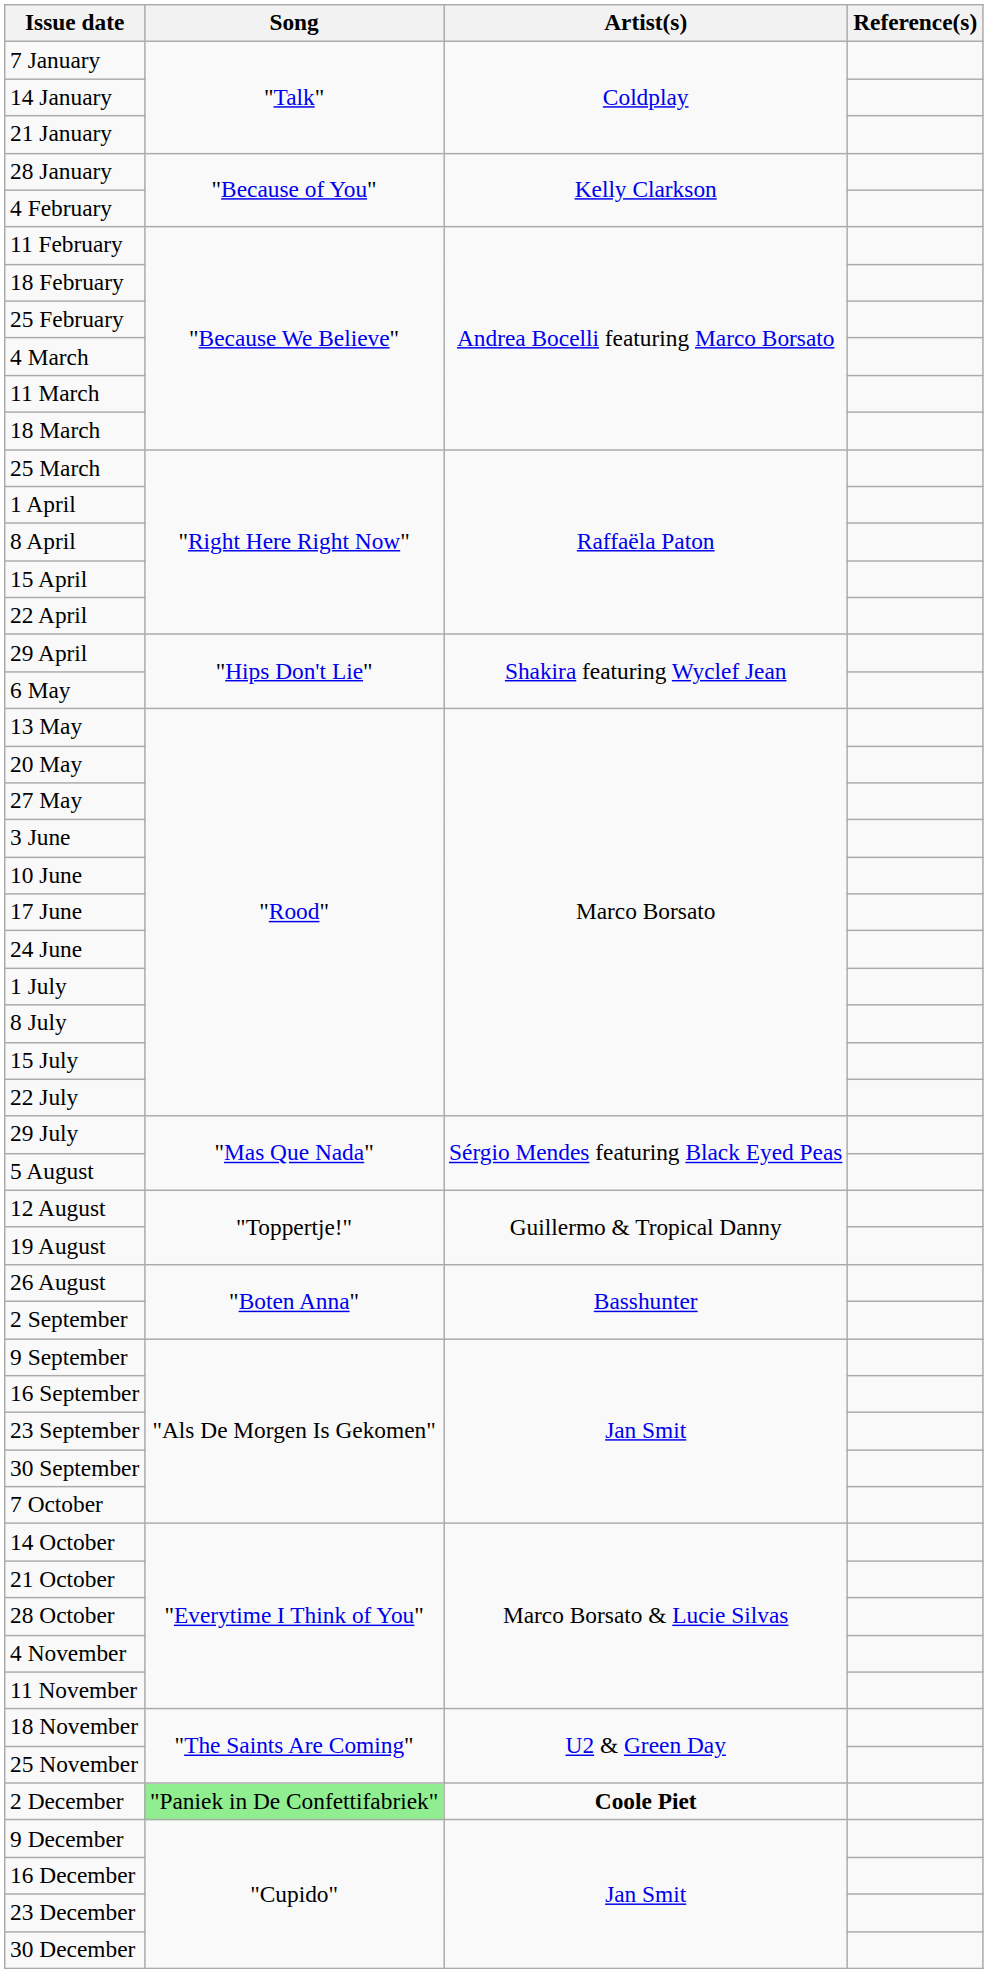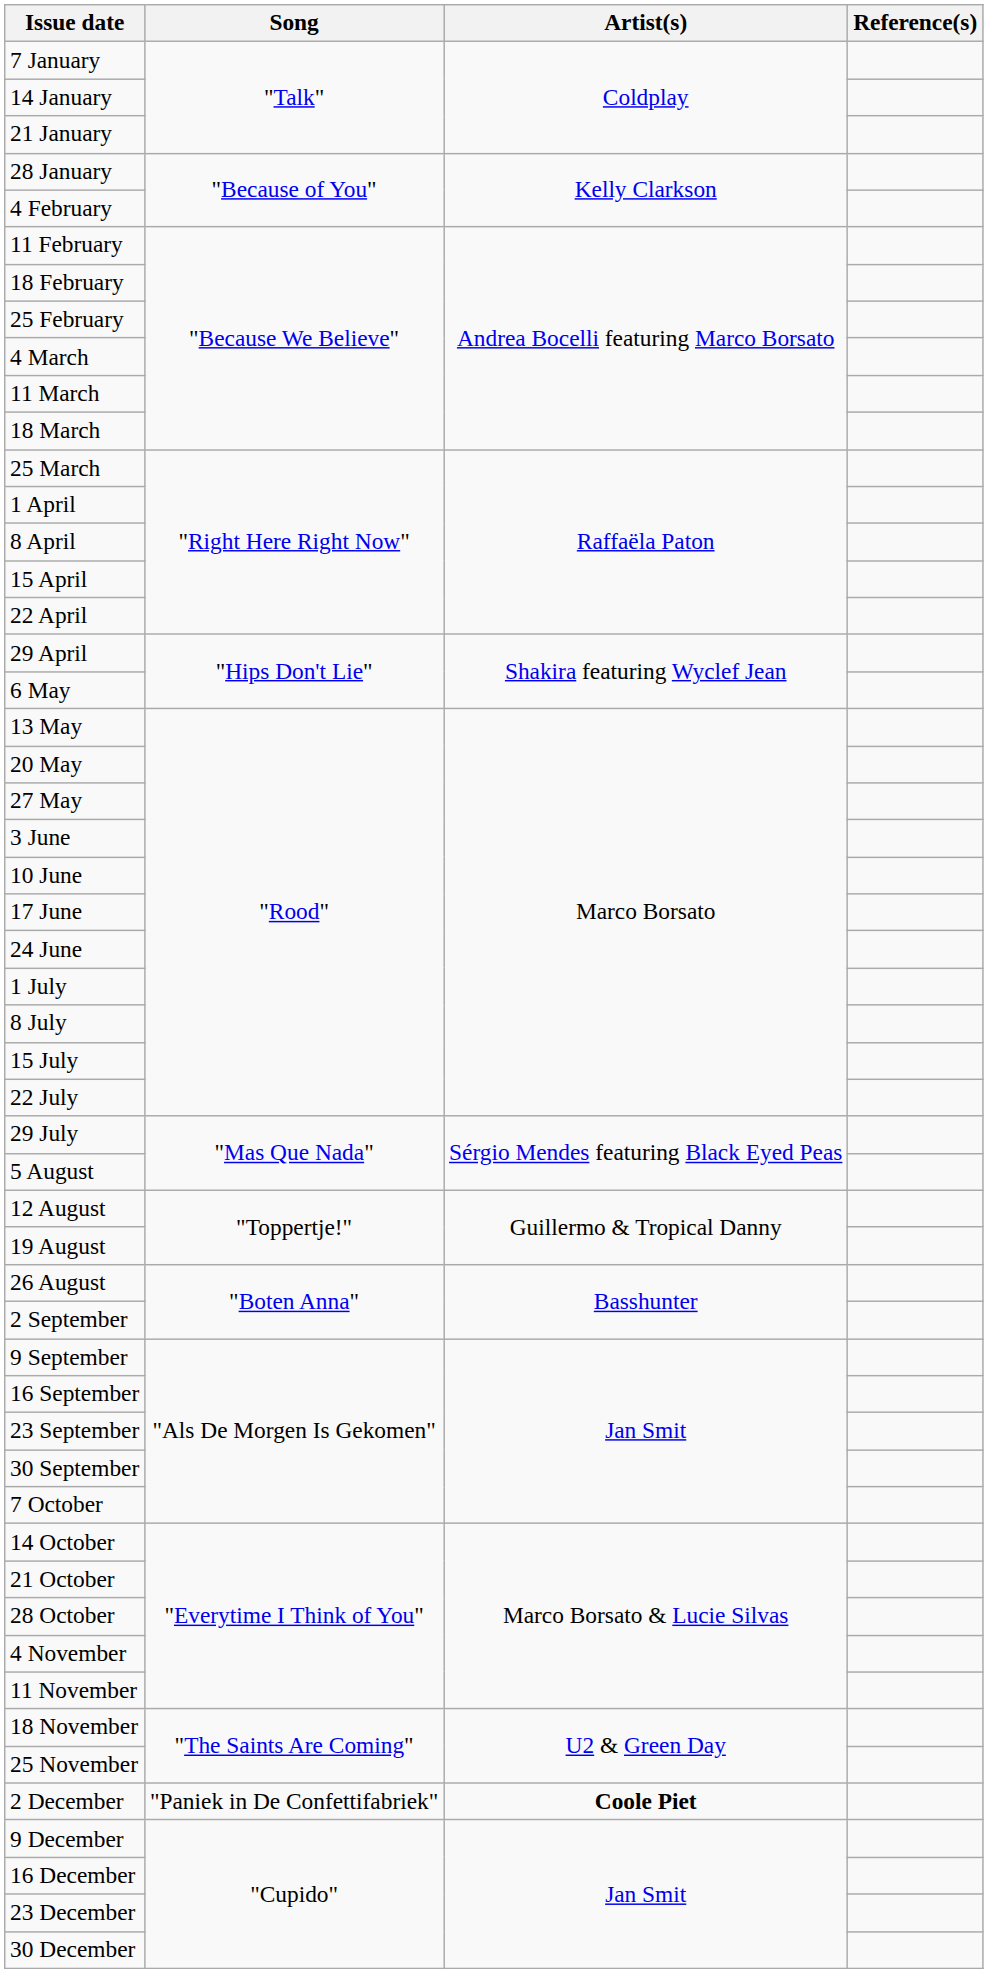(294, 1801) lightgreen background -> (294, 1801) no background
